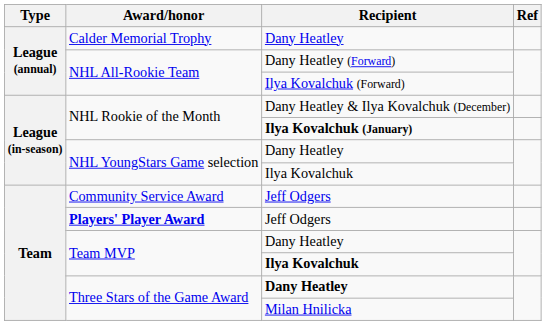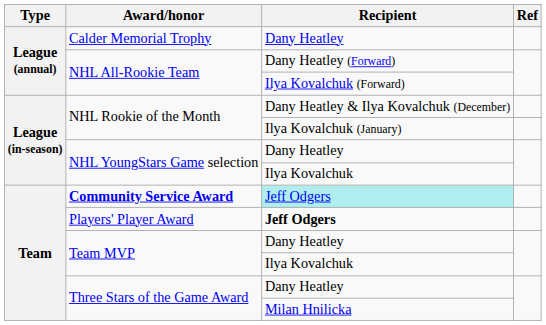(339, 128) bold -> (333, 128) normal
(146, 196) normal -> (151, 196) bold
(298, 196) no background -> (298, 196) paleturquoise background
(137, 219) bold -> (131, 219) normal
(298, 219) normal -> (300, 219) bold
(312, 264) bold -> (309, 264) normal
(306, 286) bold -> (304, 286) normal
